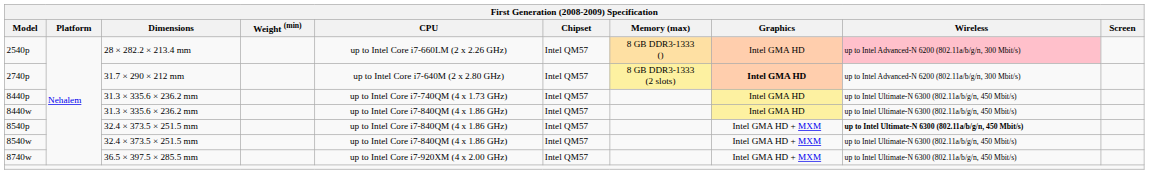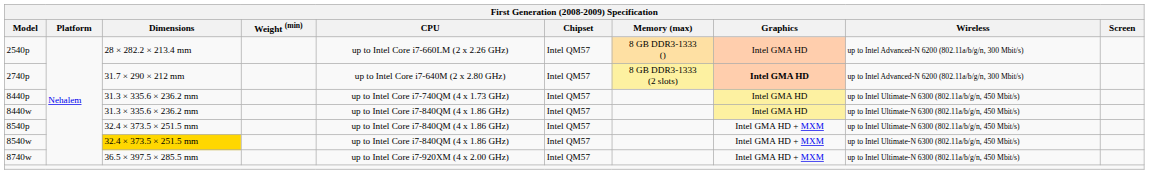(933, 50) pink background -> (936, 50) no background
(934, 126) bold -> (934, 127) normal
(151, 142) no background -> (151, 142) gold background
